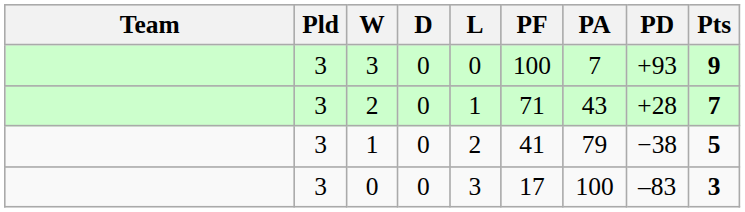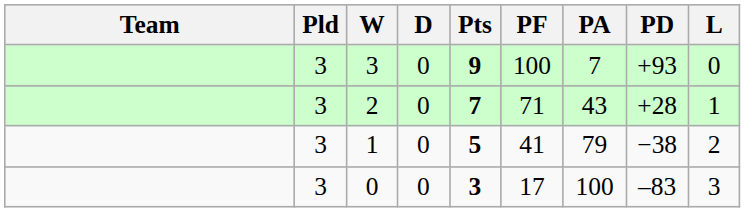columns swapped: (475, 24) <-> (714, 24)
